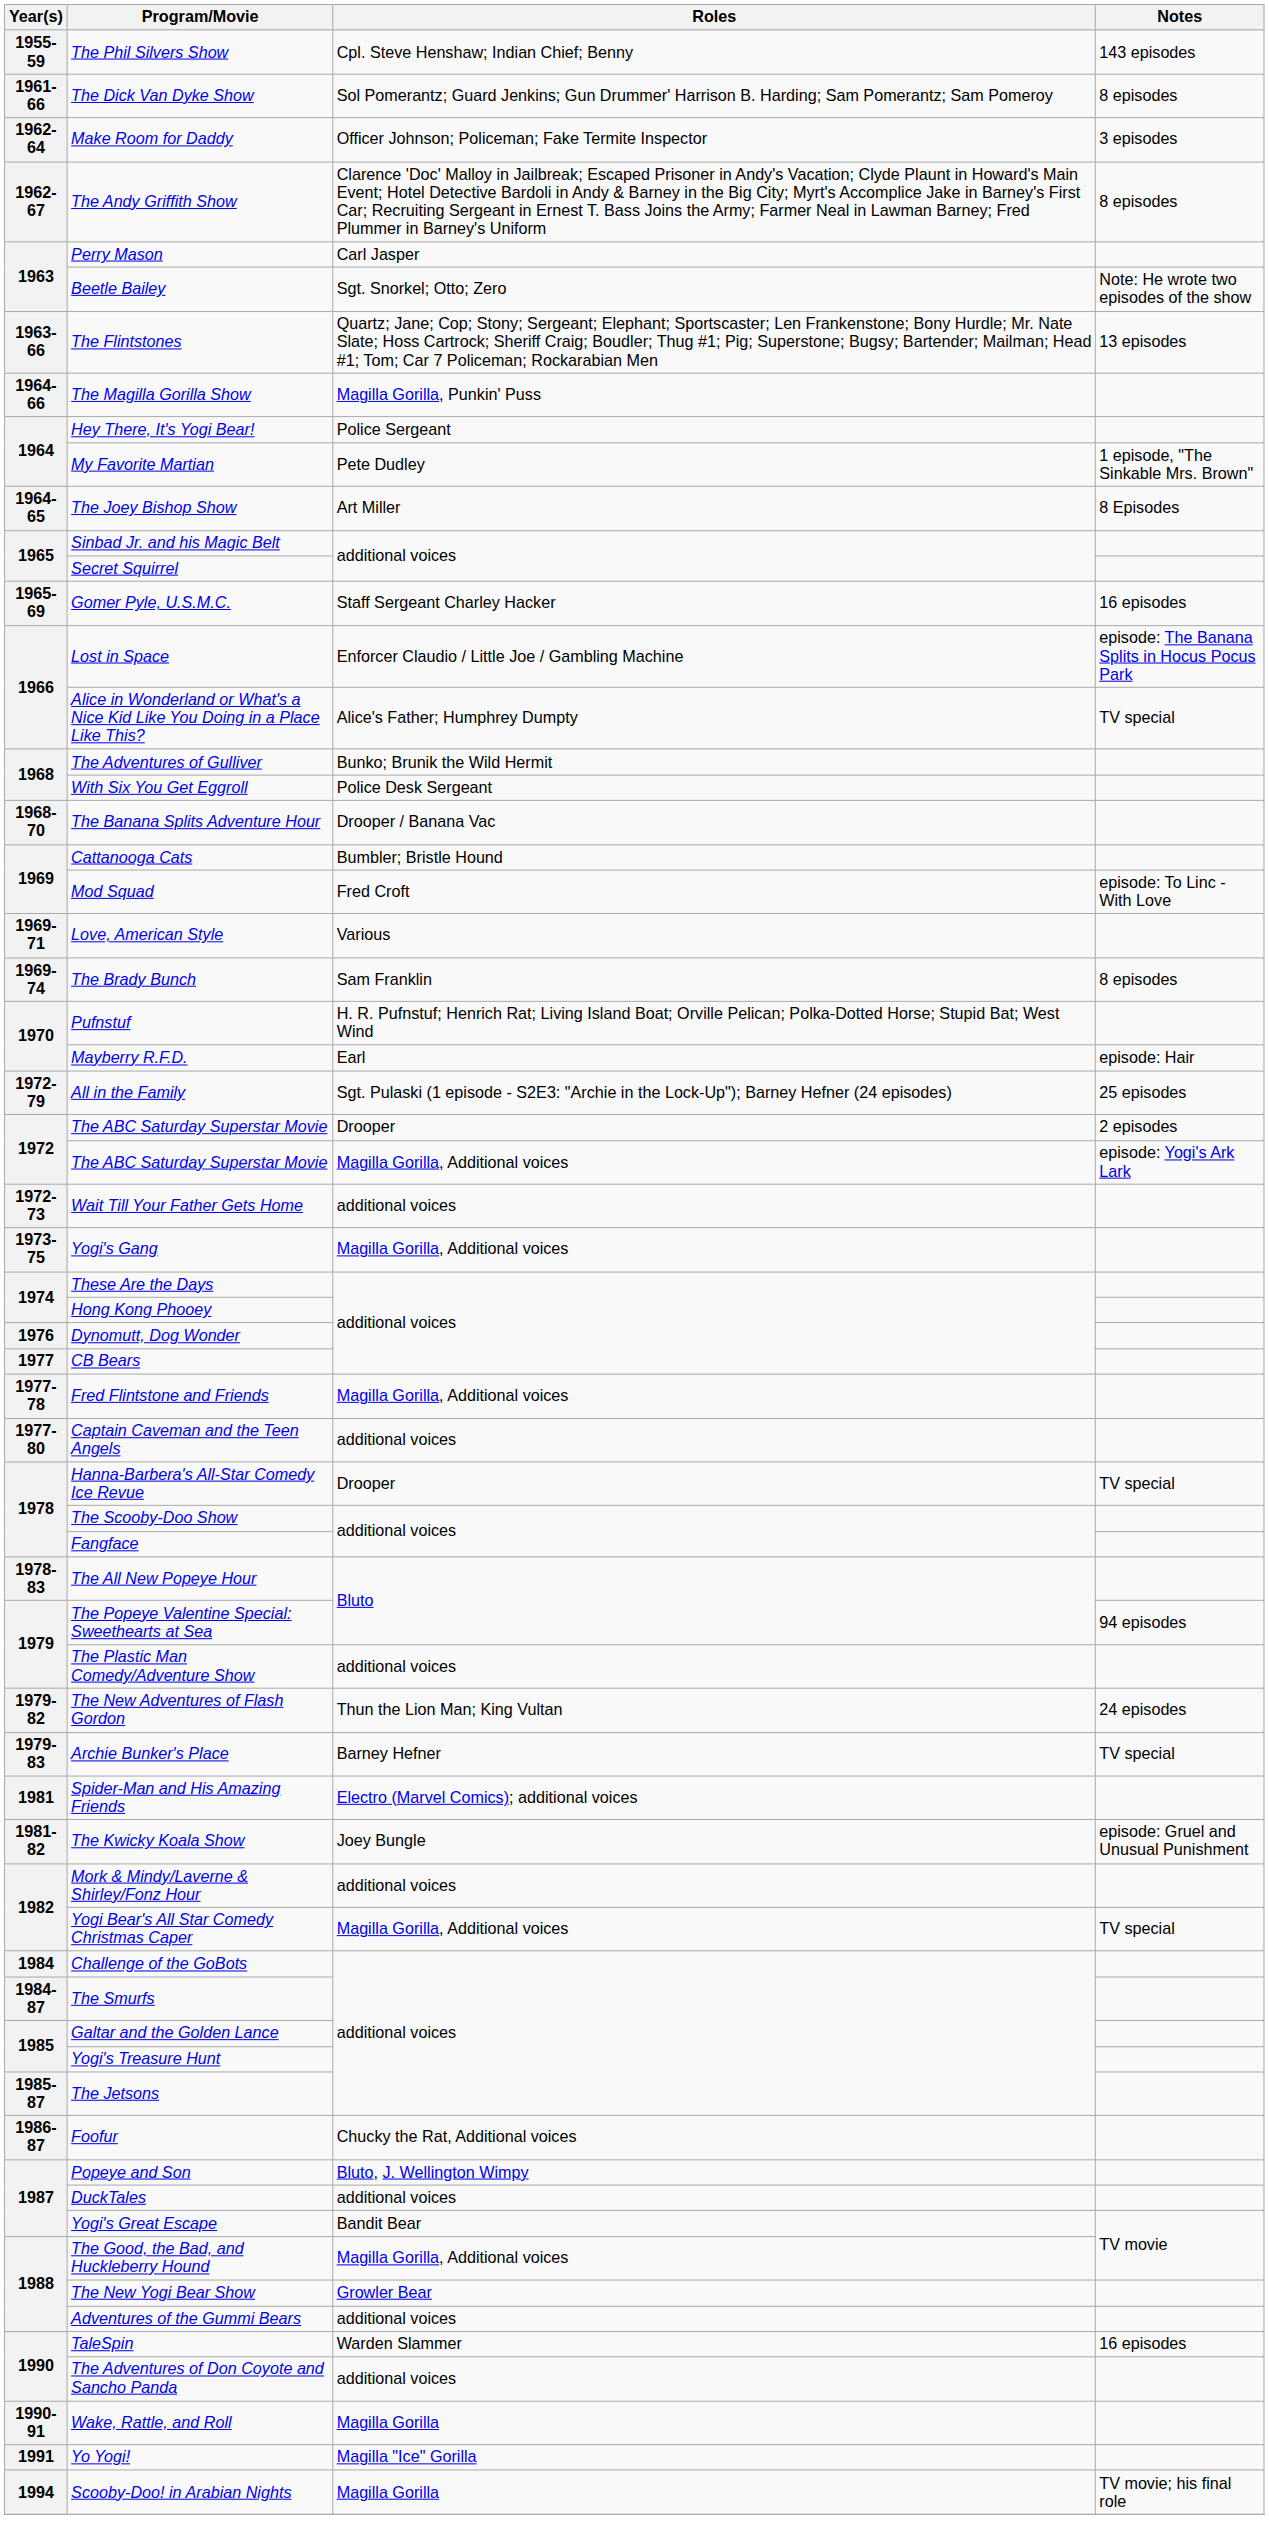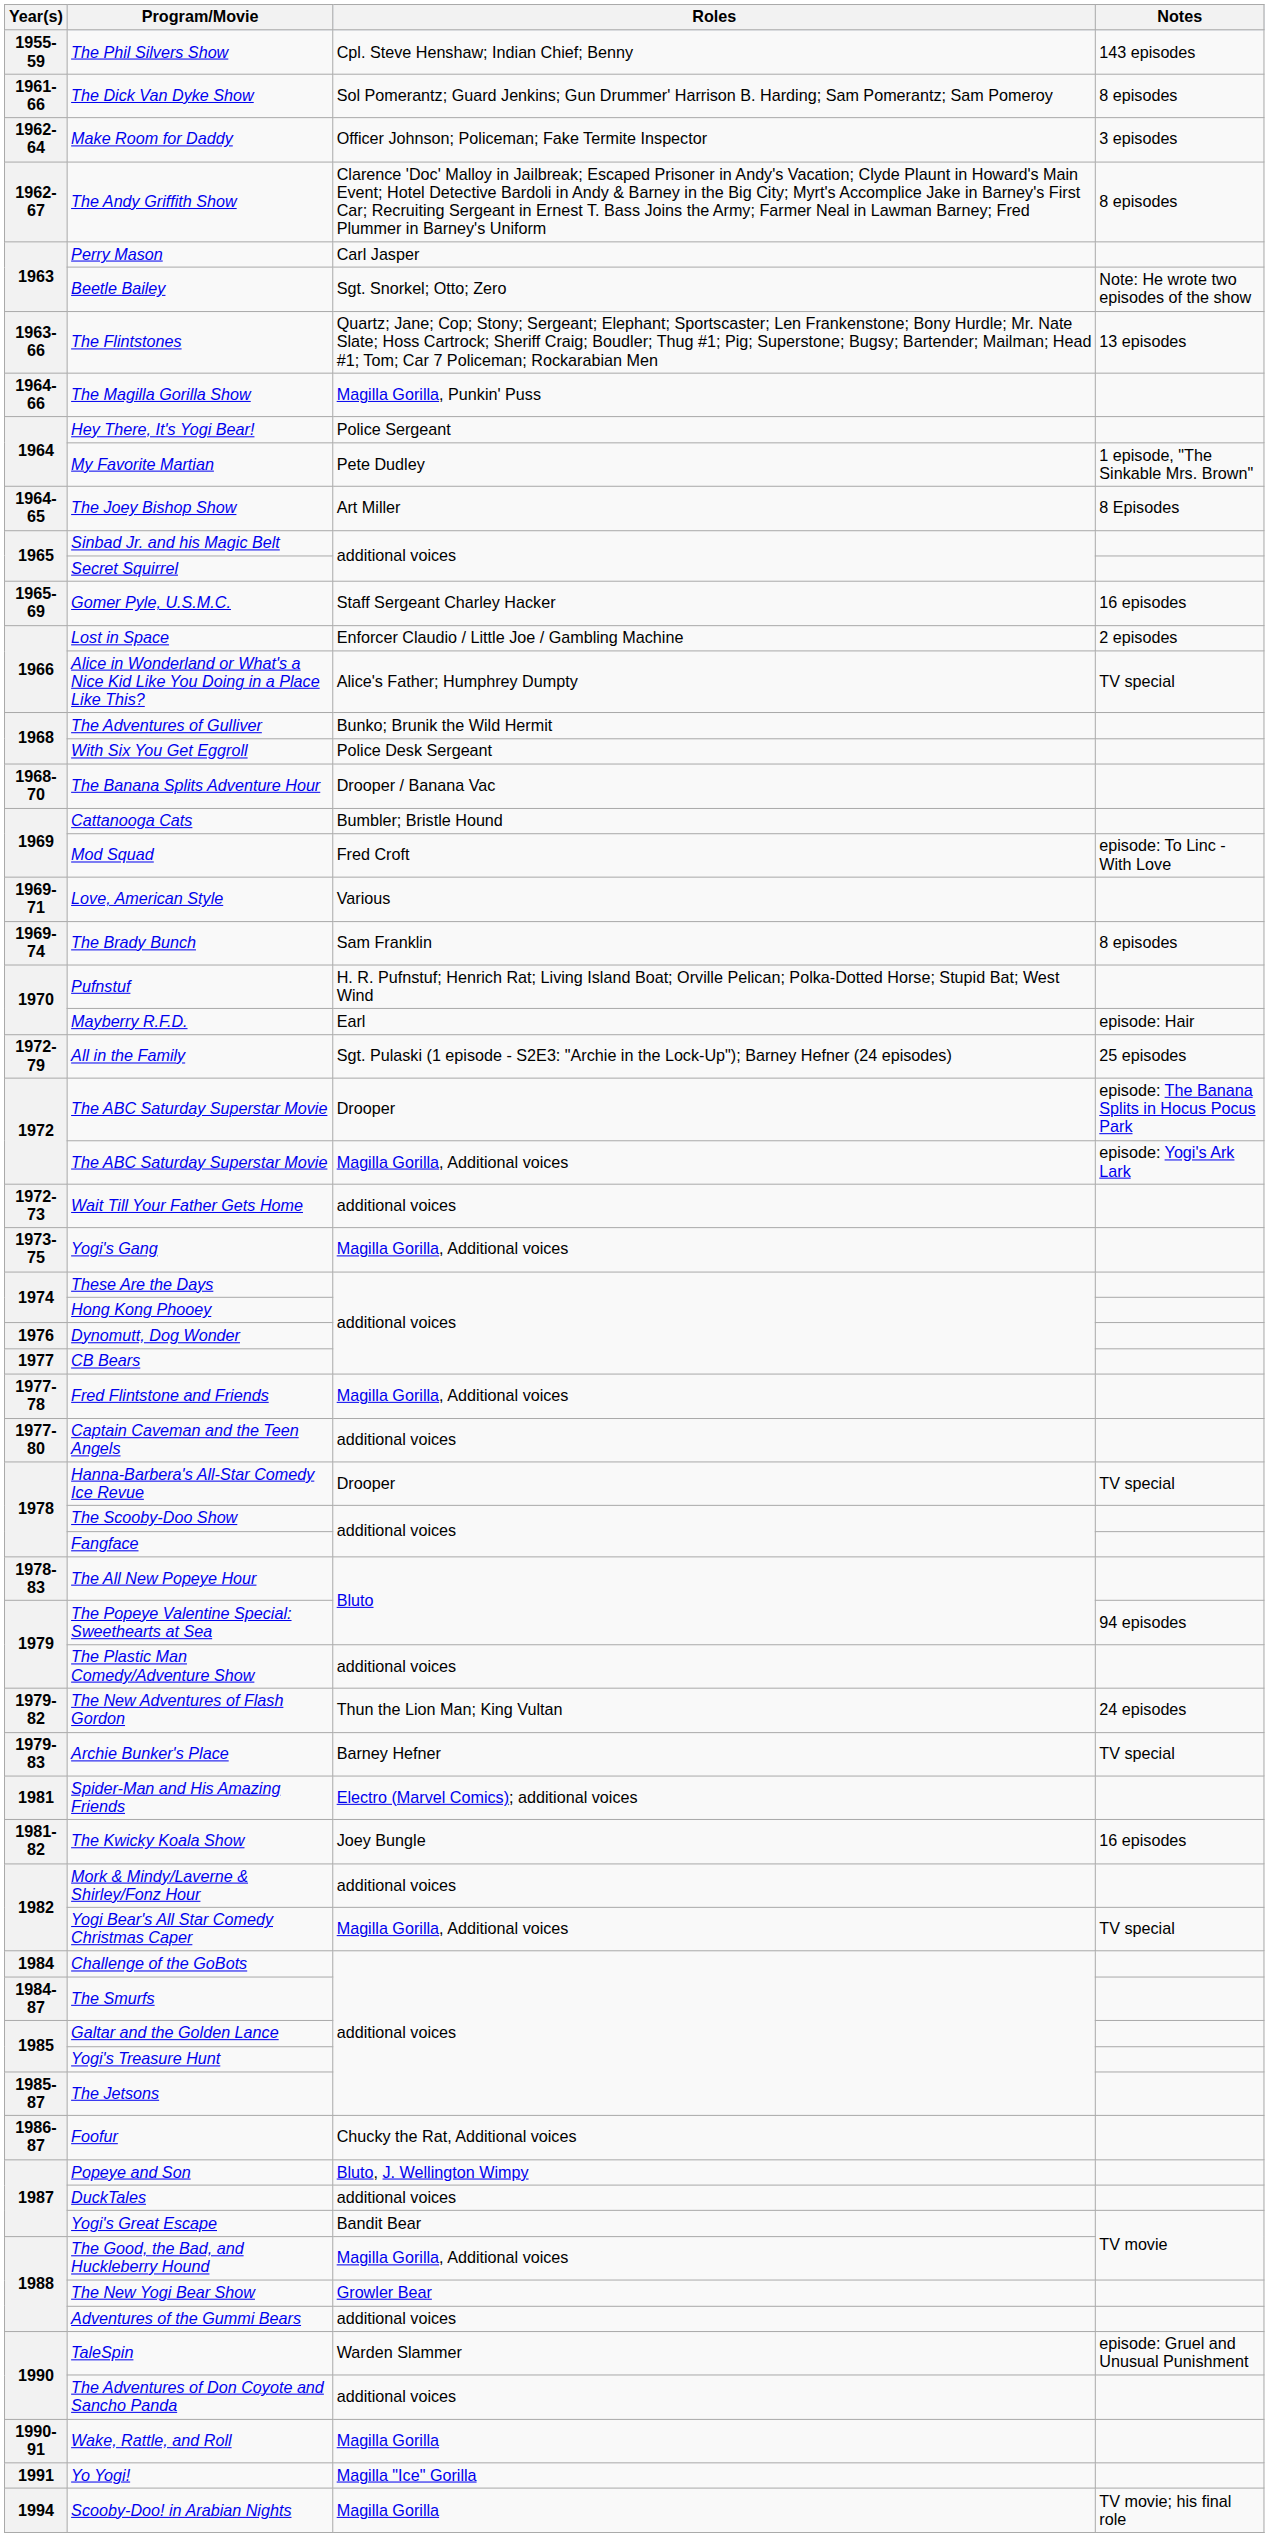(1177, 656) episode: The Banana Splits in Hocus Pocus Park -> (1138, 638) 2 episodes
(1138, 1127) 2 episodes -> (1177, 1109) episode: The Banana Splits in Hocus Pocus Park
(1174, 1841) episode: Gruel and Unusual Punishment -> (1143, 1841) 16 episodes
(1143, 2344) 16 episodes -> (1174, 2353) episode: Gruel and Unusual Punishment
